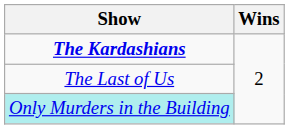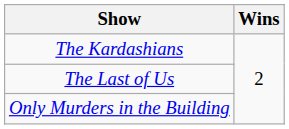(119, 49) bold -> (119, 49) normal
(119, 108) paleturquoise background -> (119, 108) no background
